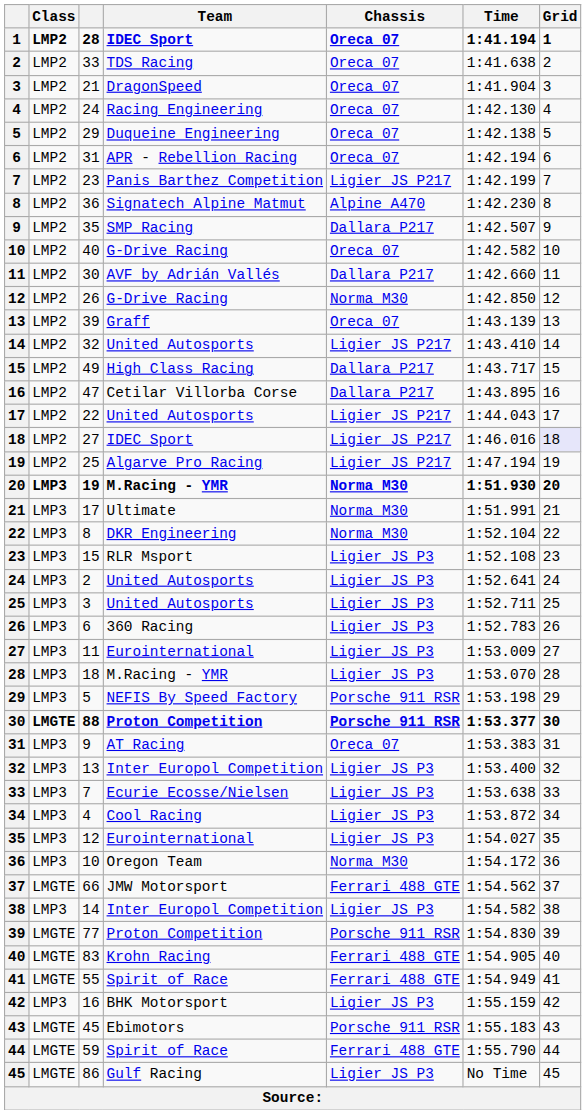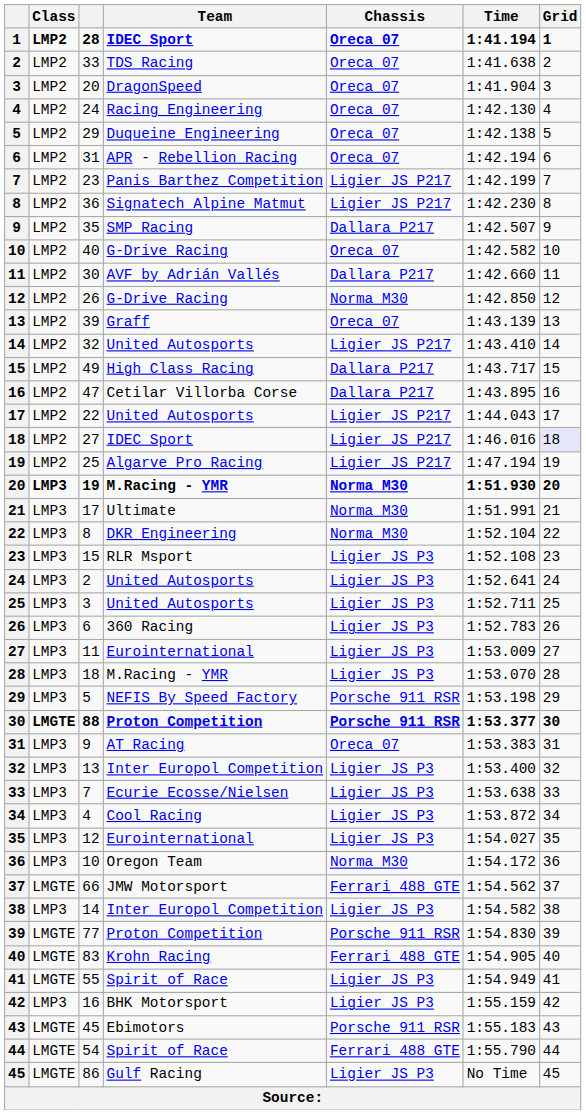(91, 87) 21 -> (91, 87) 20
(378, 204) Alpine A470 -> (391, 204) Ligier JS P217
(395, 981) Ferrari 488 GTE -> (382, 981) Ligier JS P3
(91, 1051) 59 -> (91, 1051) 54
